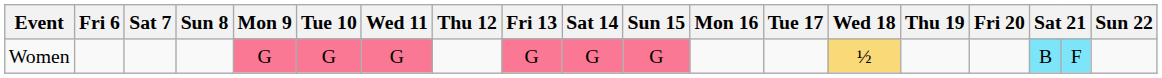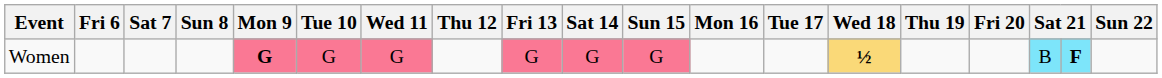(265, 56) normal -> (265, 56) bold
(864, 56) normal -> (864, 56) bold
(1076, 56) normal -> (1076, 56) bold
